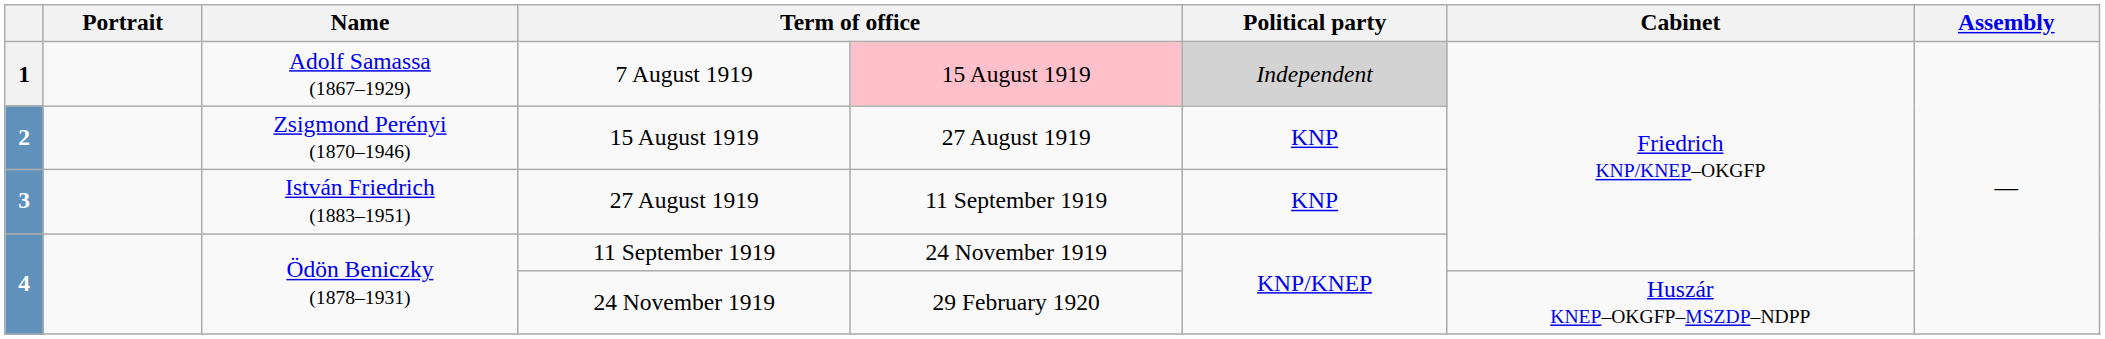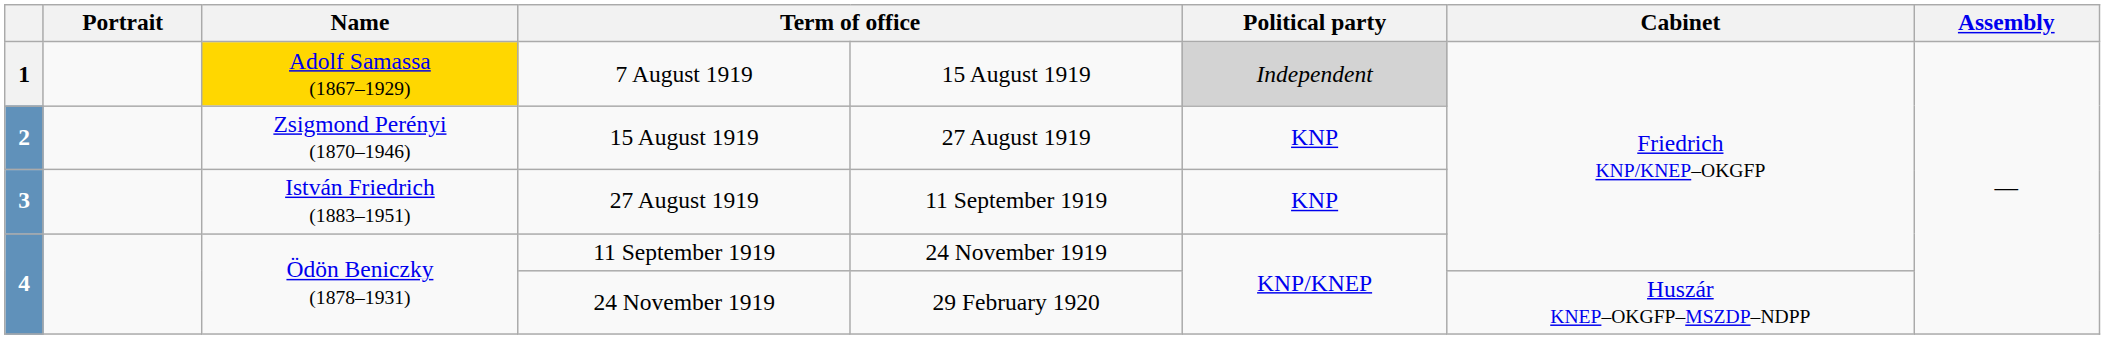(360, 73) no background -> (360, 73) gold background
(1016, 73) pink background -> (1016, 73) no background
